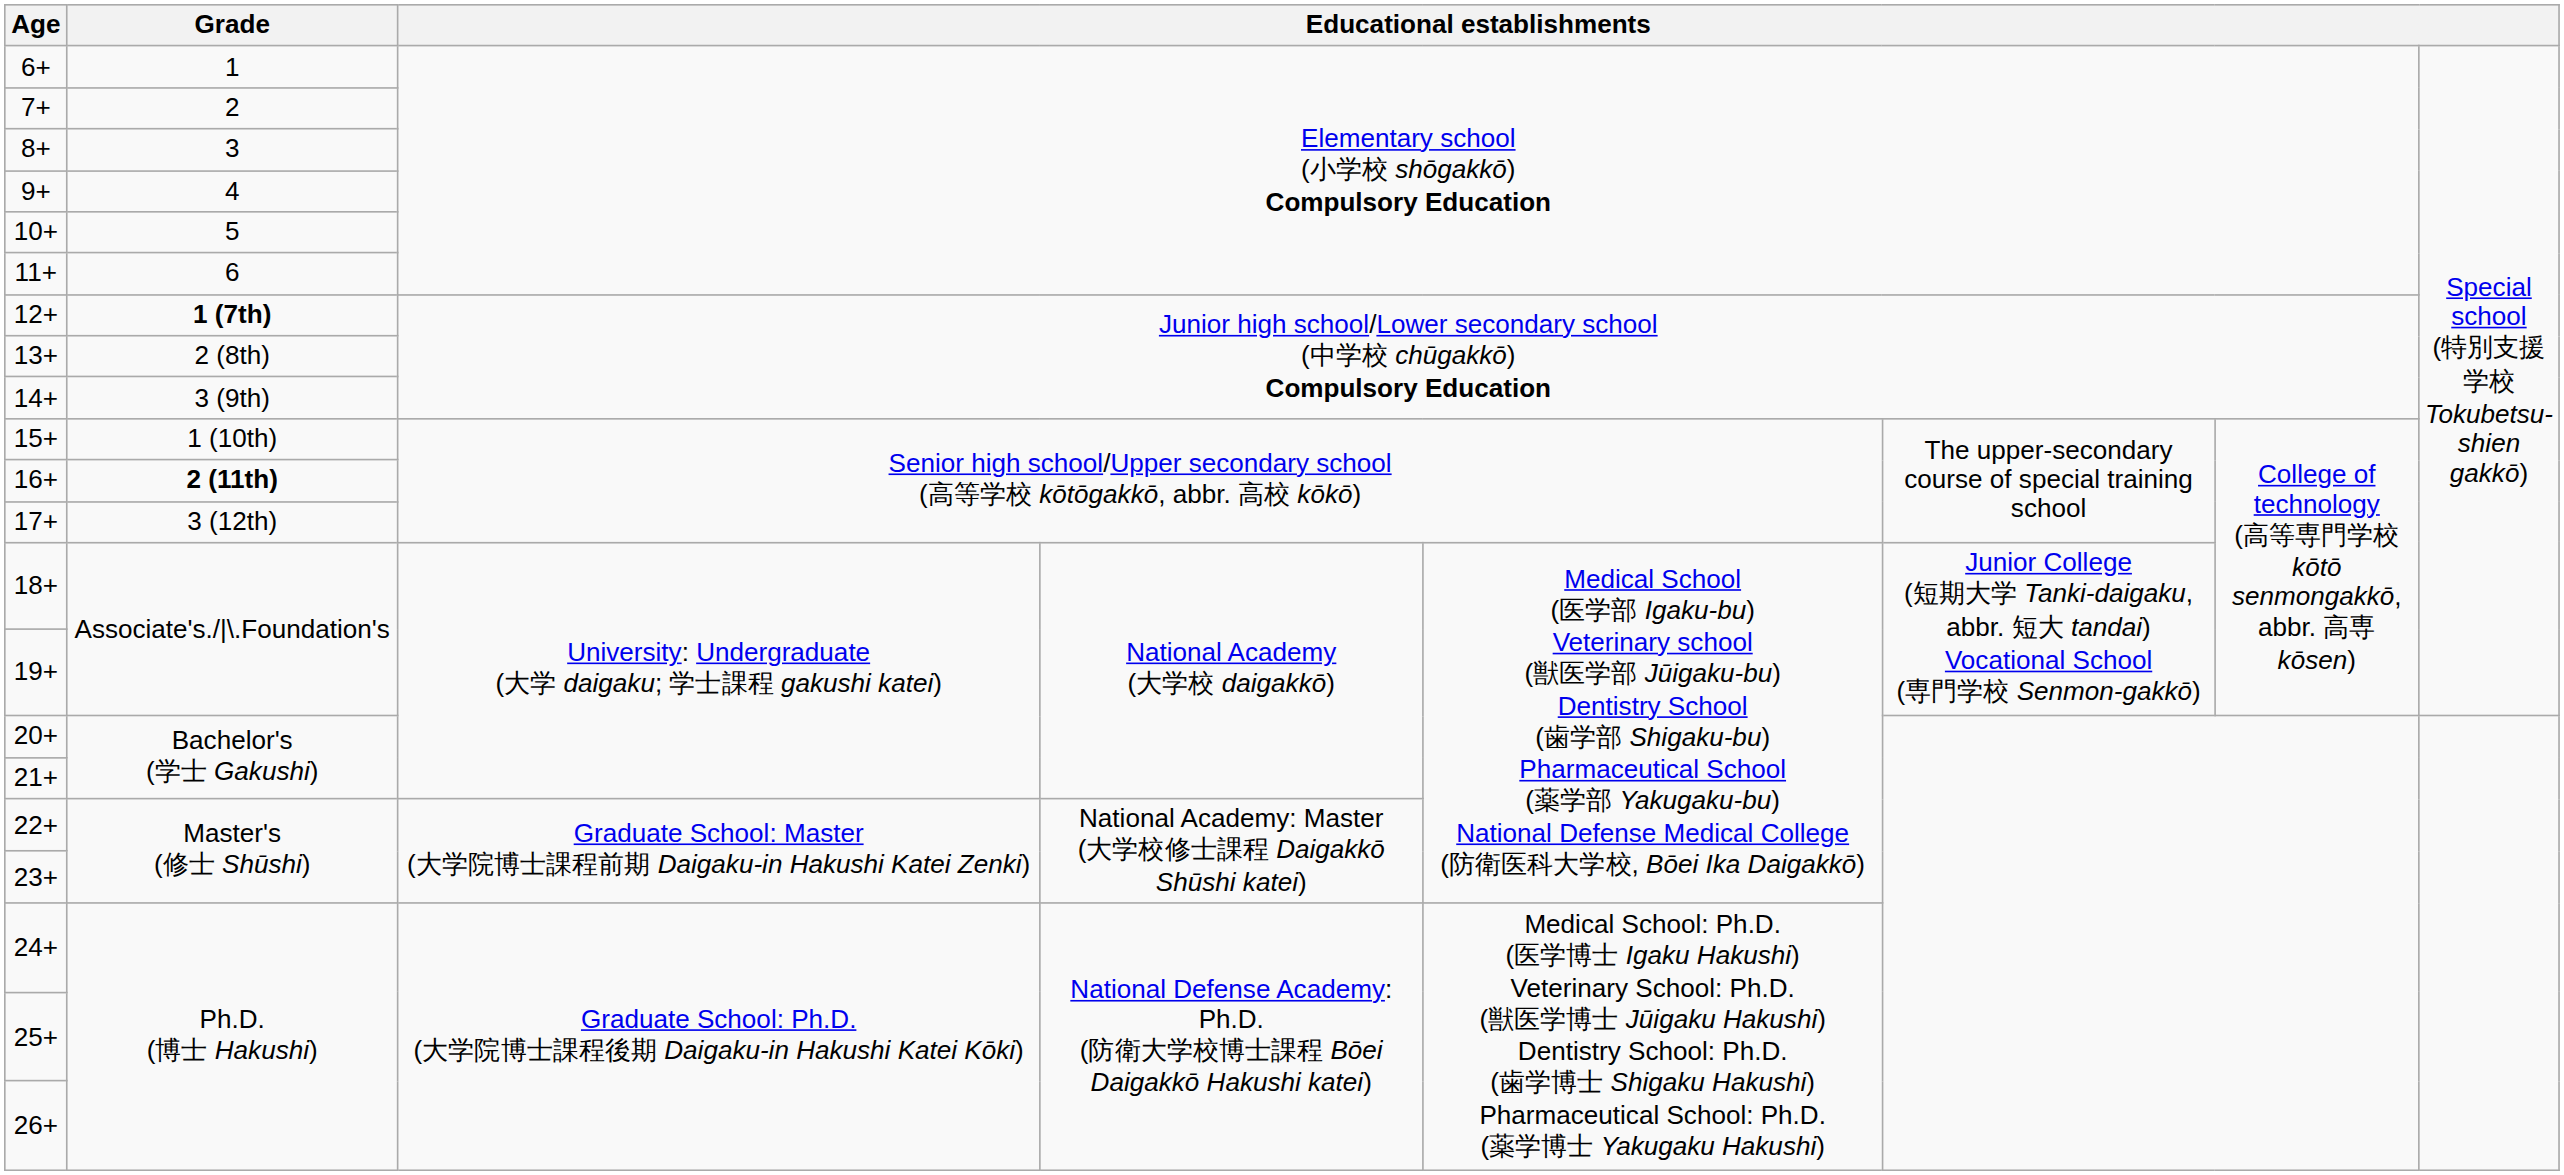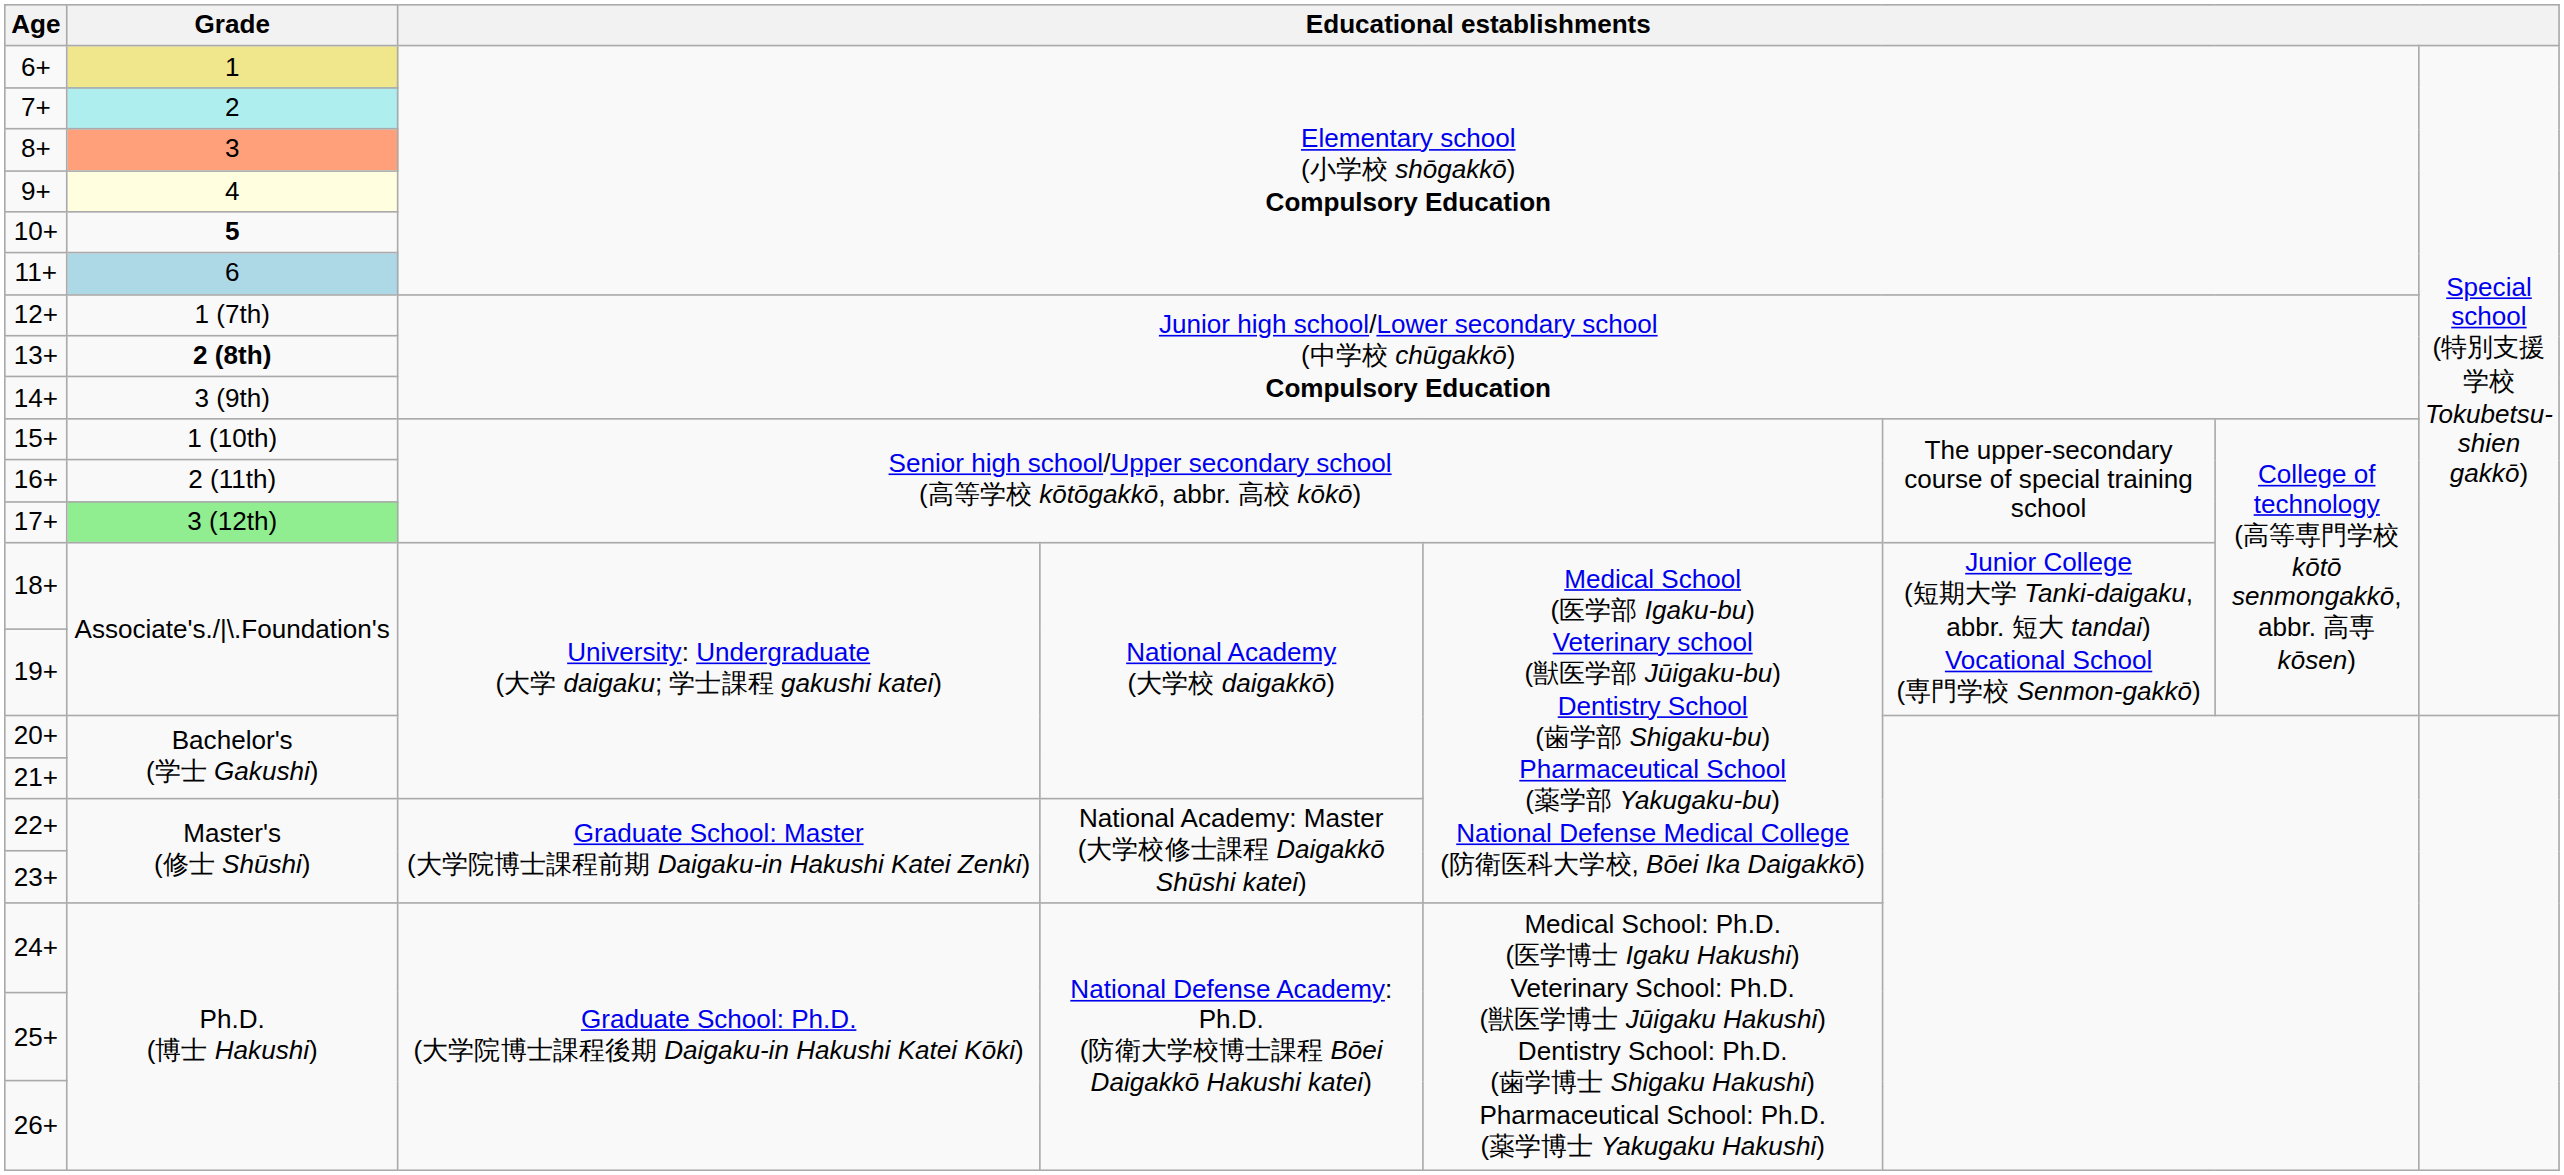(232, 66) no background -> (232, 66) khaki background
(232, 107) no background -> (232, 107) paleturquoise background
(232, 149) no background -> (232, 149) lightsalmon background
(232, 190) no background -> (232, 190) lightyellow background
(232, 231) normal -> (232, 231) bold
(232, 273) no background -> (232, 273) lightblue background
(232, 314) bold -> (232, 314) normal
(232, 356) normal -> (232, 356) bold
(232, 480) bold -> (232, 480) normal
(232, 521) no background -> (232, 521) lightgreen background
